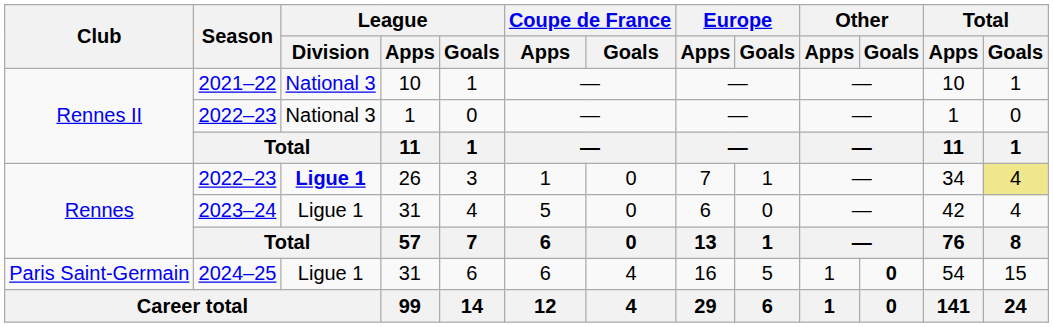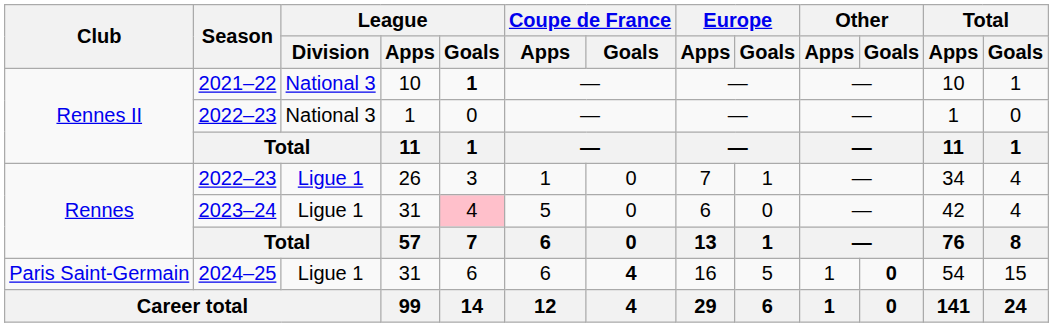(472, 83) normal -> (472, 83) bold
(331, 178) bold -> (331, 178) normal
(1015, 178) khaki background -> (1015, 178) no background
(472, 210) no background -> (472, 210) pink background
(631, 274) normal -> (631, 274) bold
